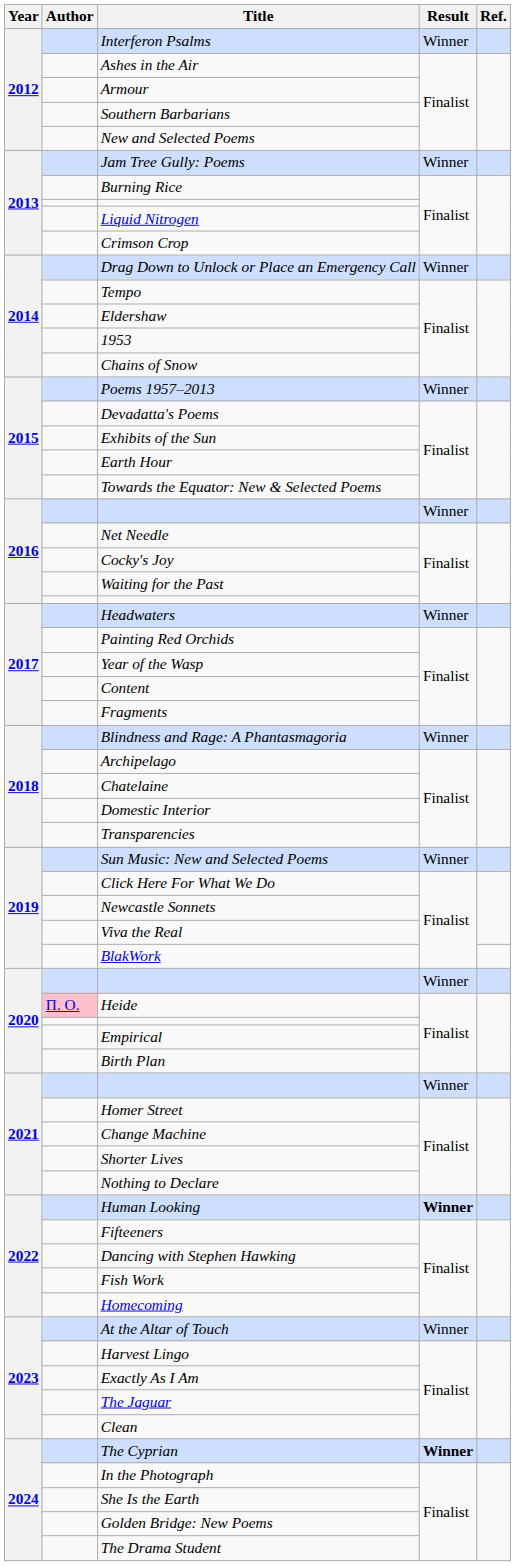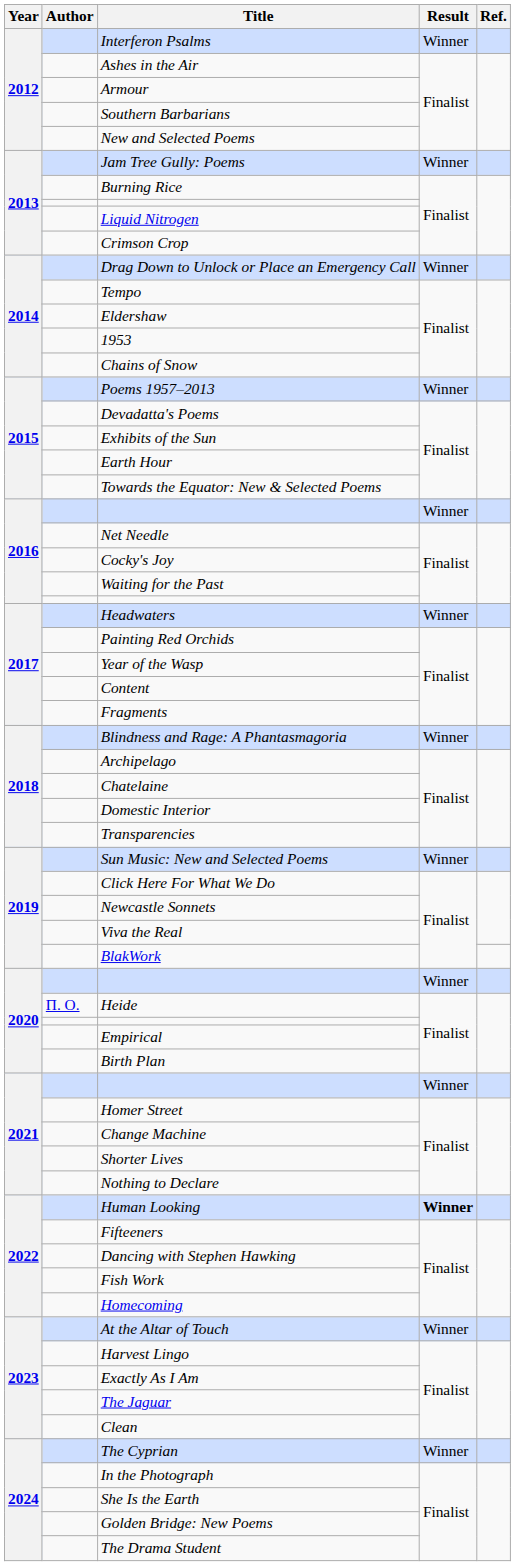(63, 1005) pink background -> (63, 1005) no background
(448, 1450) bold -> (446, 1450) normal
